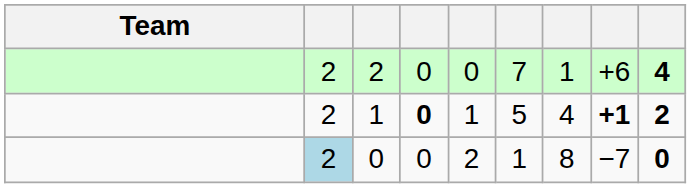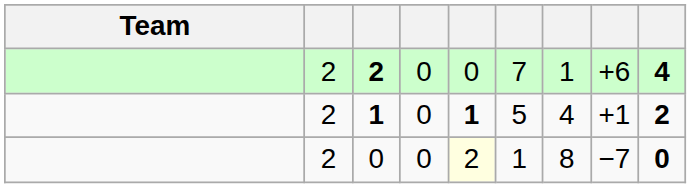(376, 70) normal -> (376, 70) bold
(376, 114) normal -> (376, 114) bold
(424, 114) bold -> (424, 114) normal
(472, 114) normal -> (472, 114) bold
(614, 114) bold -> (614, 114) normal
(329, 159) lightblue background -> (329, 159) no background
(472, 159) no background -> (472, 159) lightyellow background
